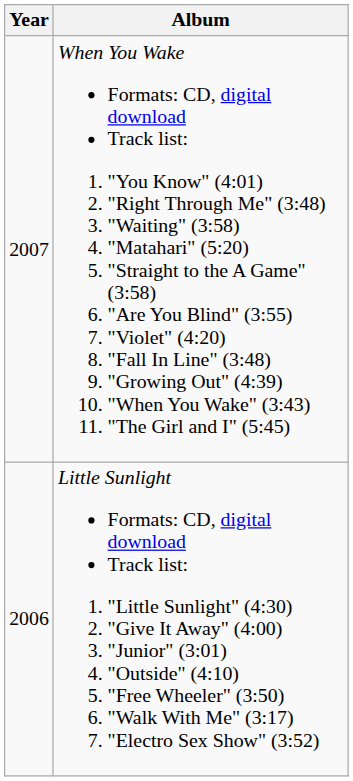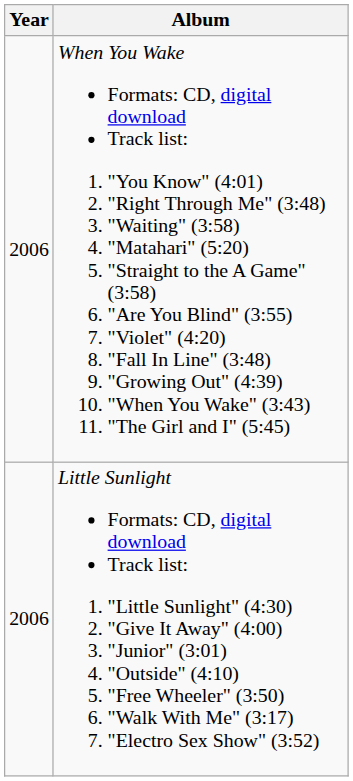(29, 248) 2007 -> (29, 248) 2006
